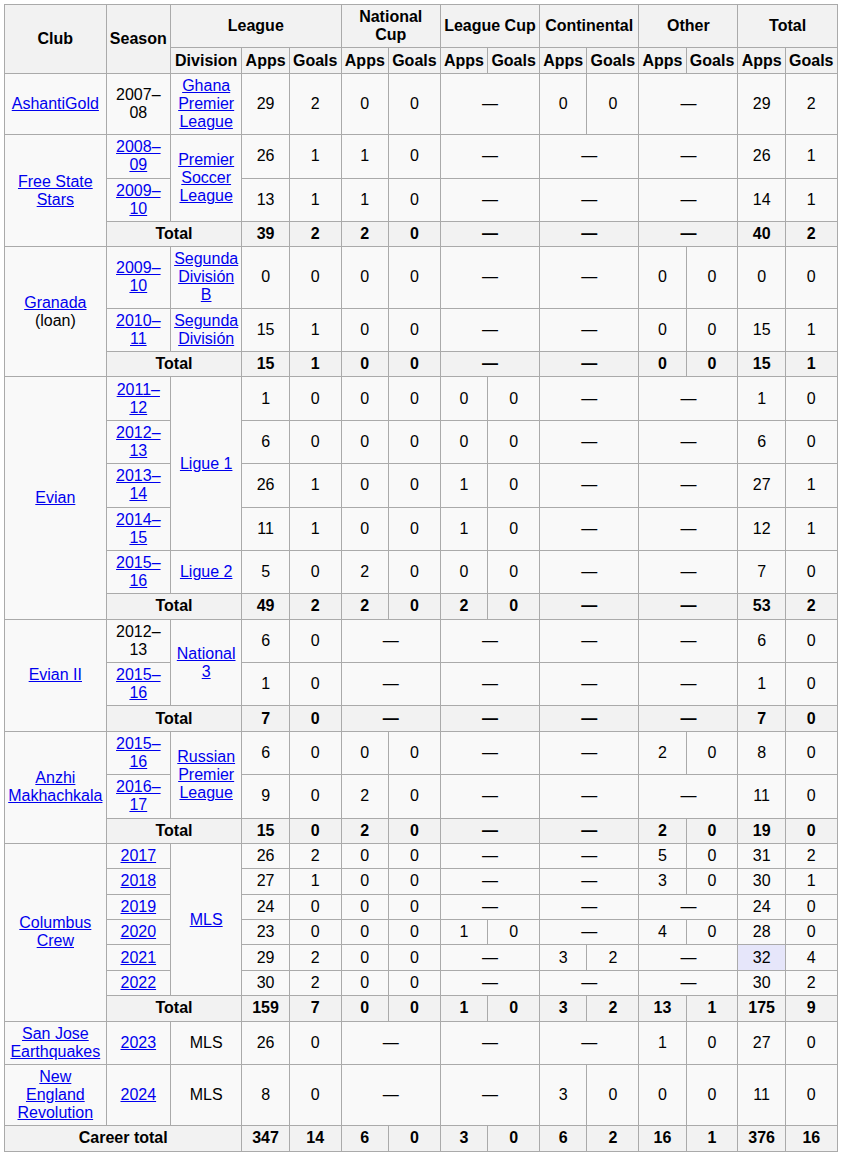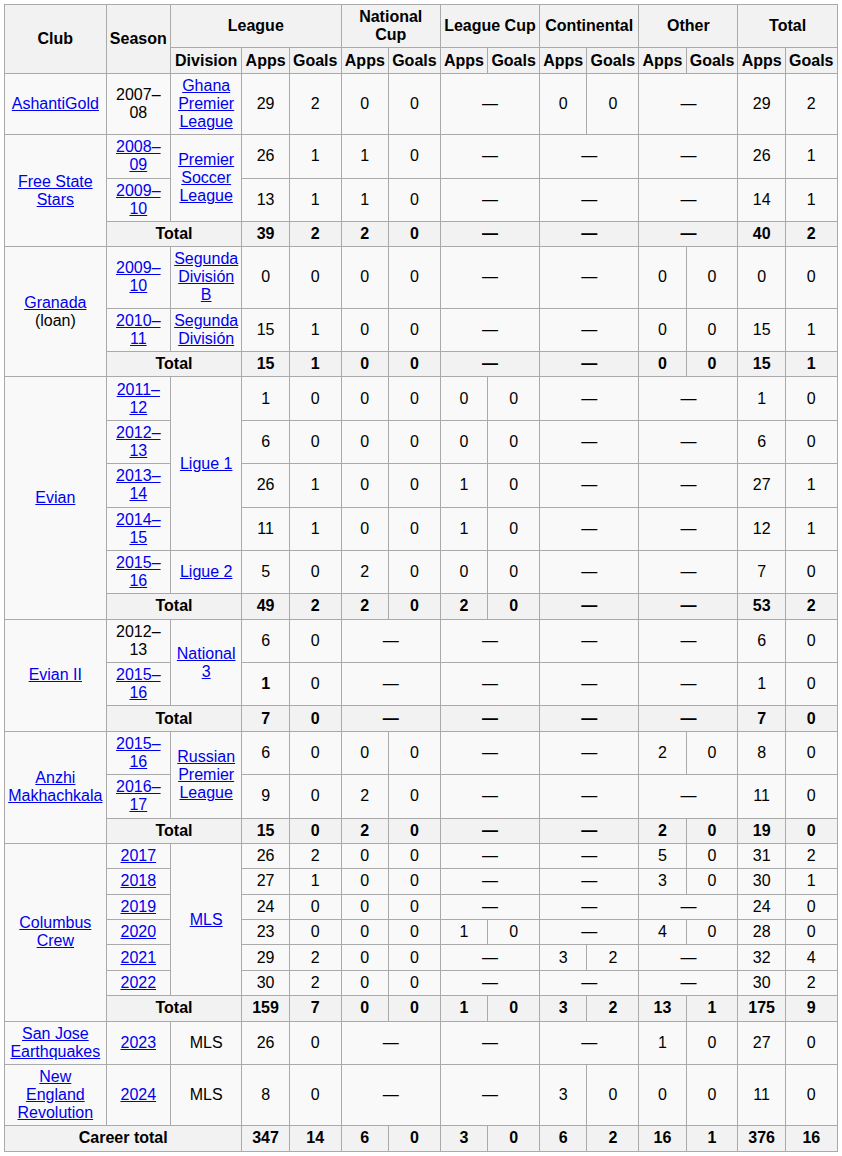(266, 684) normal -> (266, 684) bold
(762, 957) lavender background -> (762, 957) no background
